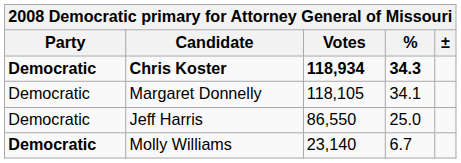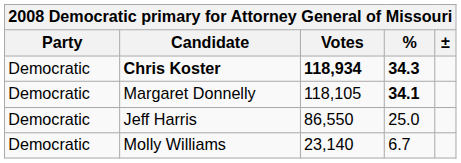(52, 68) bold -> (49, 68) normal
(405, 94) normal -> (404, 94) bold
(52, 145) bold -> (49, 145) normal
